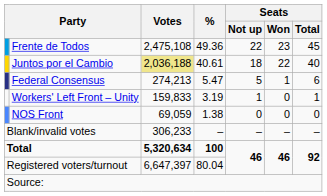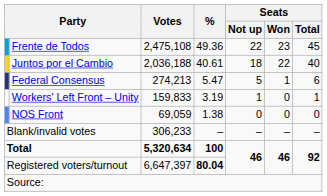(167, 64) khaki background -> (167, 64) no background
(210, 166) normal -> (210, 166) bold
